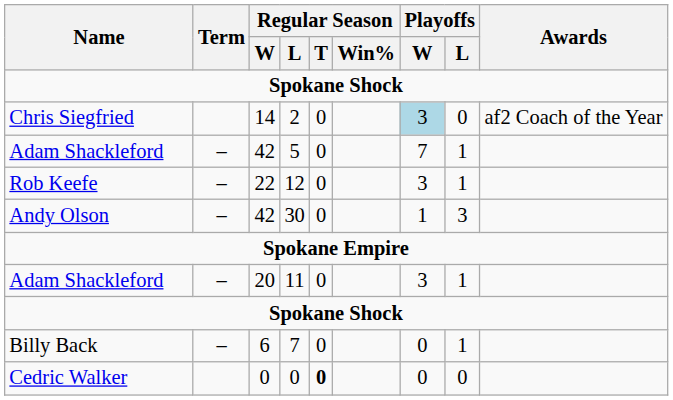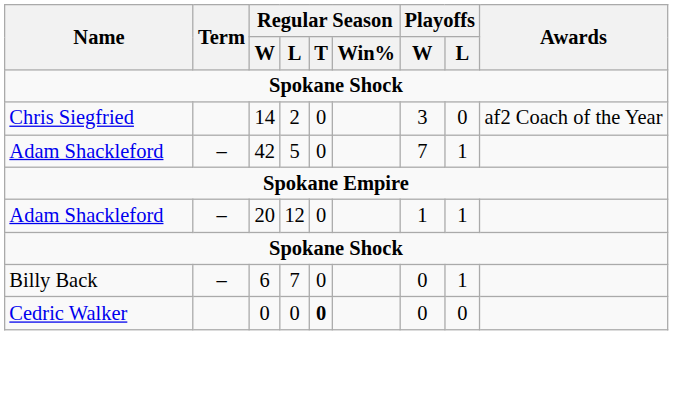(422, 118) lightblue background -> (422, 118) no background
- row: (53, 183)
- row: (59, 215)
(295, 280) 11 -> (295, 215) 12
(422, 280) 3 -> (422, 215) 1
